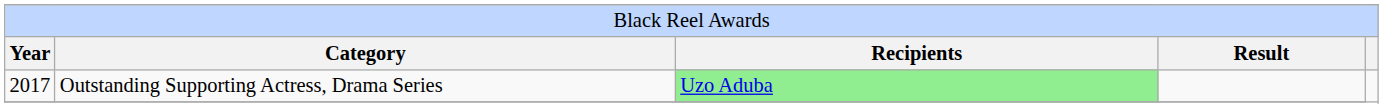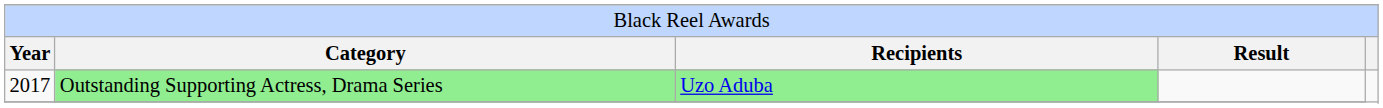(251, 85) no background -> (251, 85) lightgreen background
